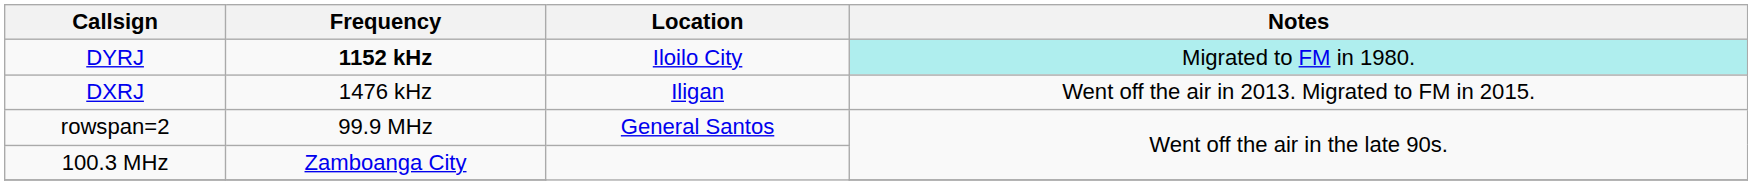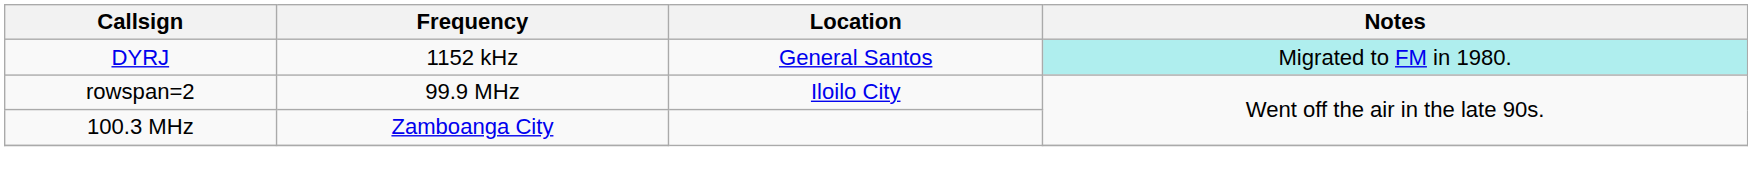(386, 57) bold -> (472, 57) normal
(698, 57) Iloilo City -> (856, 57) General Santos
- row: (115, 92)
(698, 127) General Santos -> (856, 92) Iloilo City
